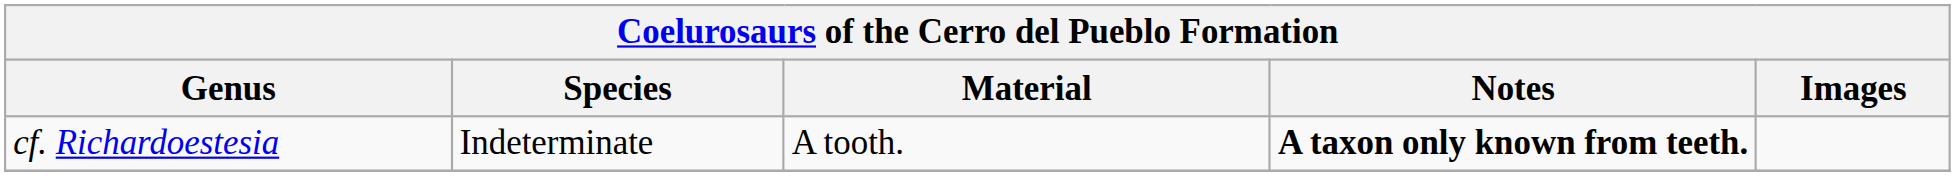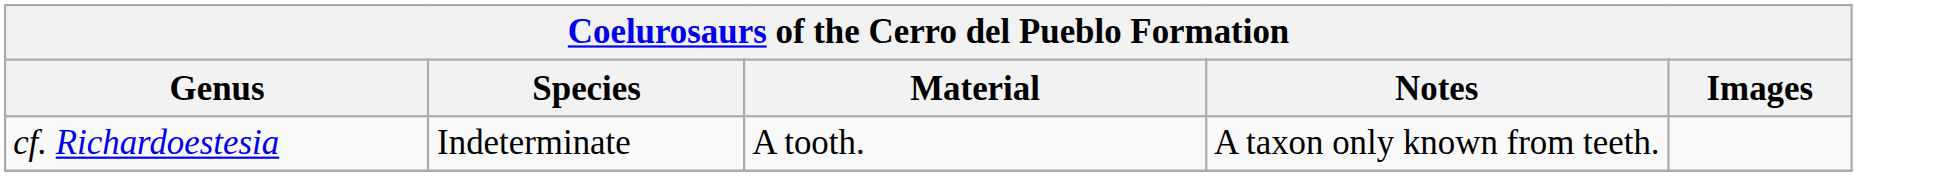(1513, 142) bold -> (1437, 142) normal
